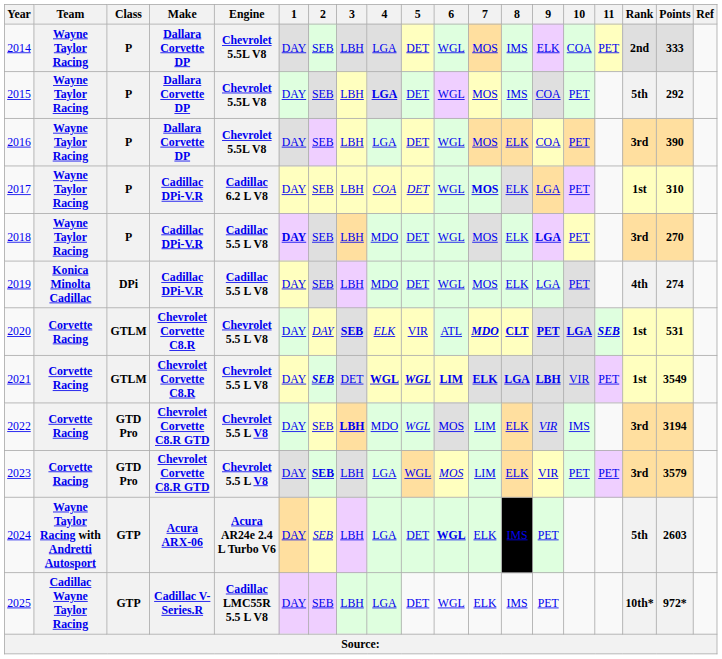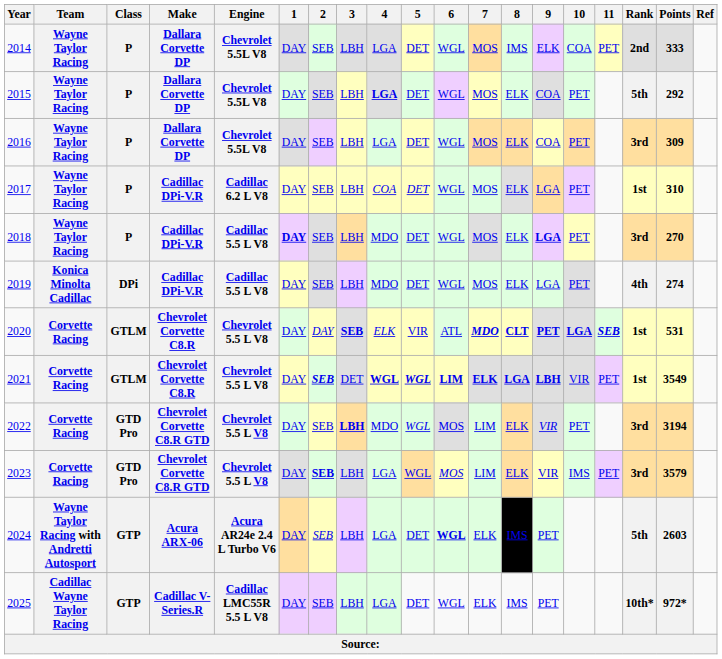(517, 95) IMS -> (517, 95) ELK
(675, 142) 390 -> (675, 142) 309
(485, 190) bold -> (485, 190) normal
(579, 426) IMS -> (579, 426) PET
(579, 474) PET -> (579, 474) IMS
